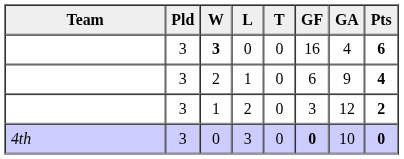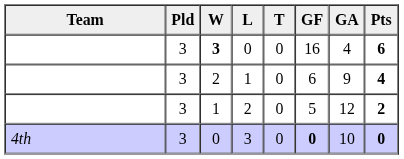(312, 108) 3 -> (312, 108) 5
